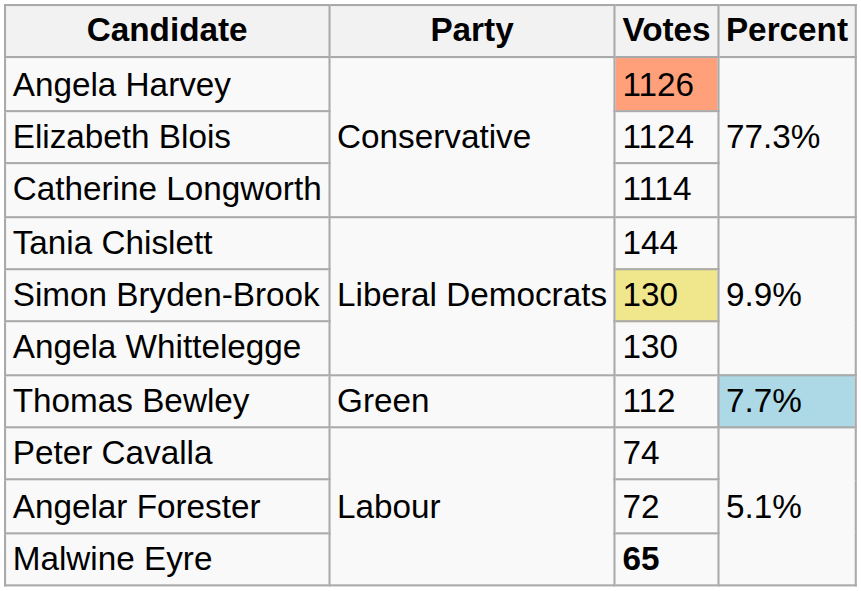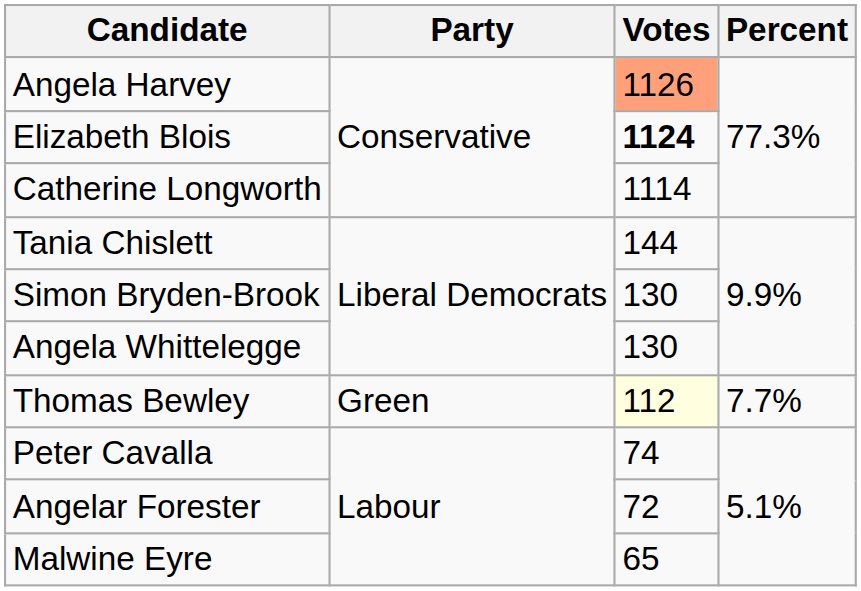(658, 136) normal -> (659, 136) bold
(650, 294) khaki background -> (650, 294) no background
(649, 400) no background -> (649, 400) lightyellow background
(764, 400) lightblue background -> (764, 400) no background
(641, 558) bold -> (641, 558) normal
